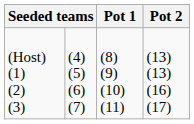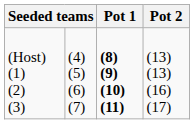(113, 81) normal -> (113, 81) bold
